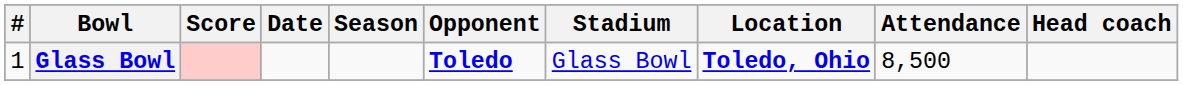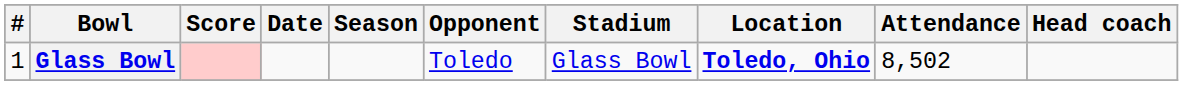(471, 62) bold -> (471, 62) normal
(916, 62) 8,500 -> (916, 62) 8,502
